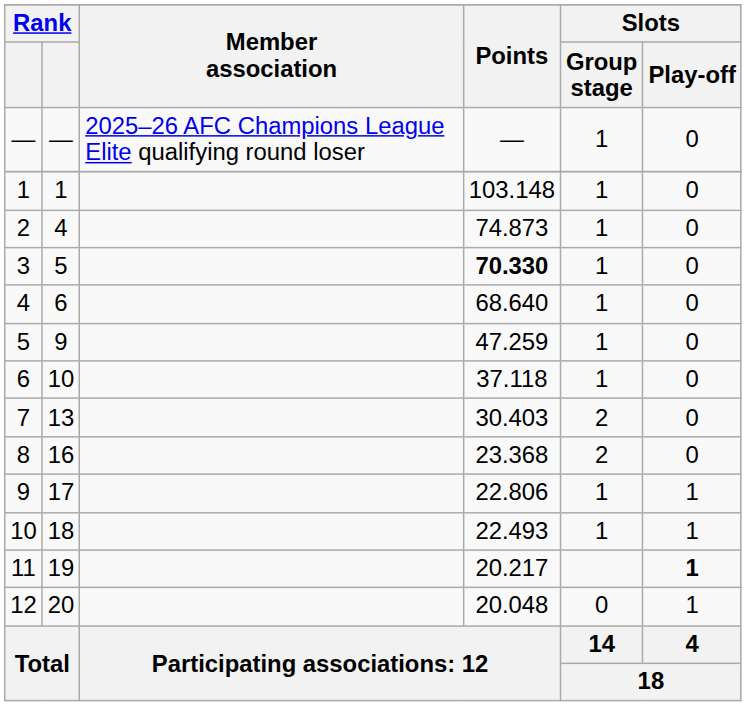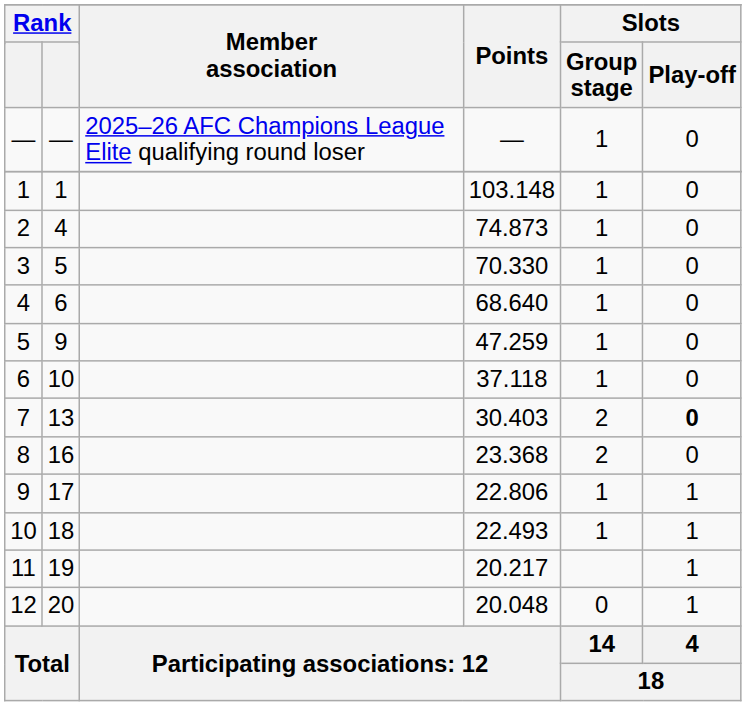(512, 266) bold -> (512, 266) normal
(692, 417) normal -> (692, 417) bold
(692, 568) bold -> (692, 568) normal
